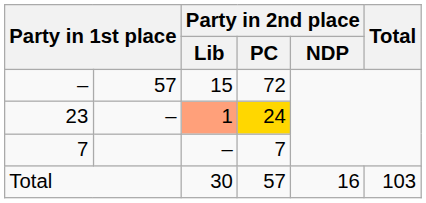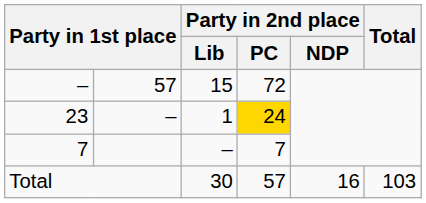(227, 117) lightsalmon background -> (227, 117) no background
